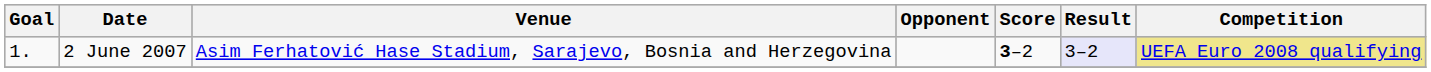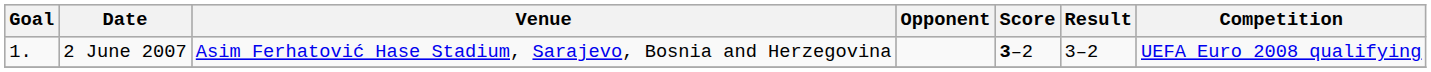(1081, 52) lavender background -> (1081, 52) no background
(1281, 52) khaki background -> (1281, 52) no background
